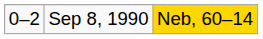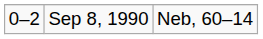(205, 19) gold background -> (205, 19) no background
